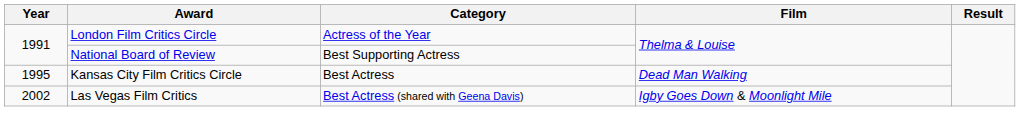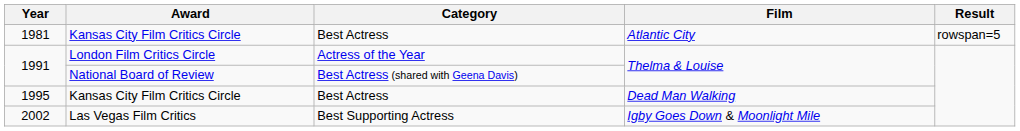+ row: (35, 34)
(391, 55) Best Supporting Actress -> (418, 75) Best Actress (shared with Geena Davis)
(423, 95) Best Actress (shared with Geena Davis) -> (386, 116) Best Supporting Actress
